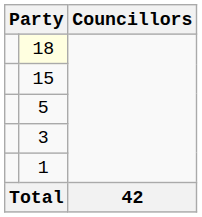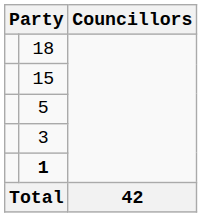(43, 49) lightyellow background -> (43, 49) no background
(43, 168) normal -> (43, 168) bold
